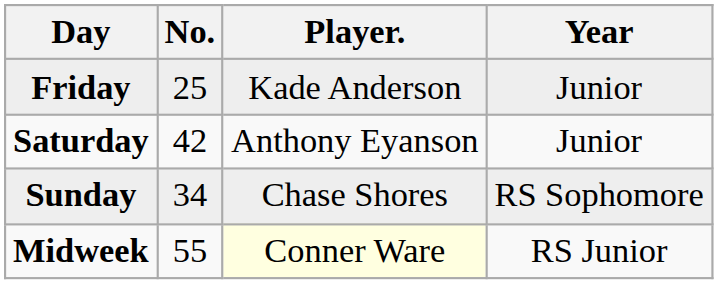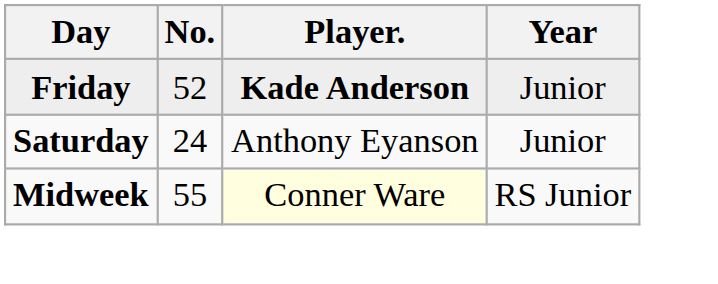(190, 86) 25 -> (190, 86) 52
(355, 86) normal -> (355, 86) bold
(190, 140) 42 -> (190, 140) 24
- row: (81, 195)
